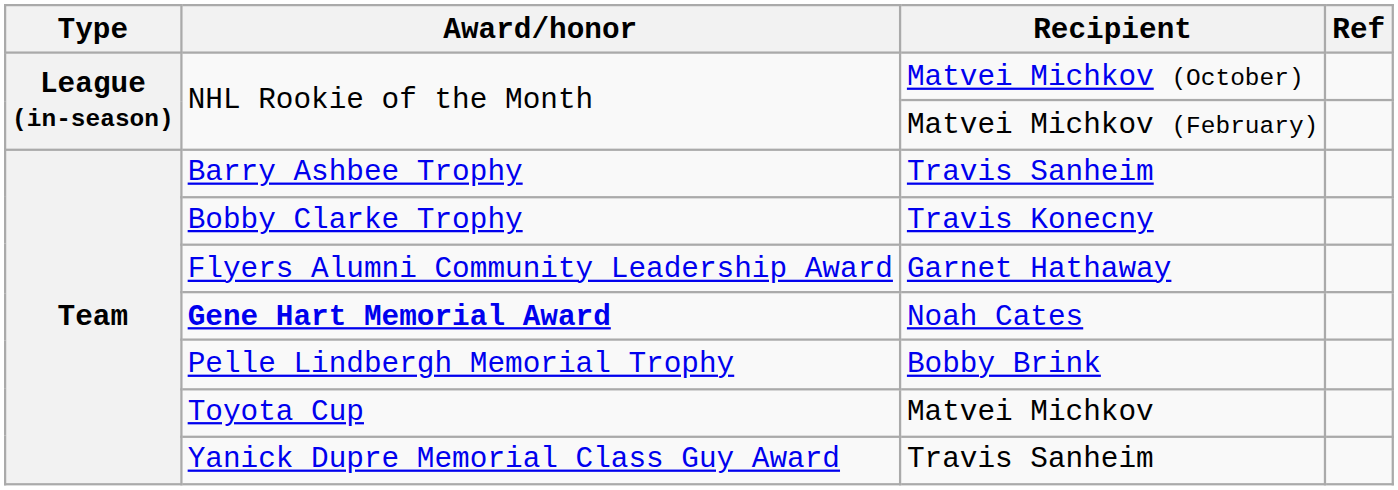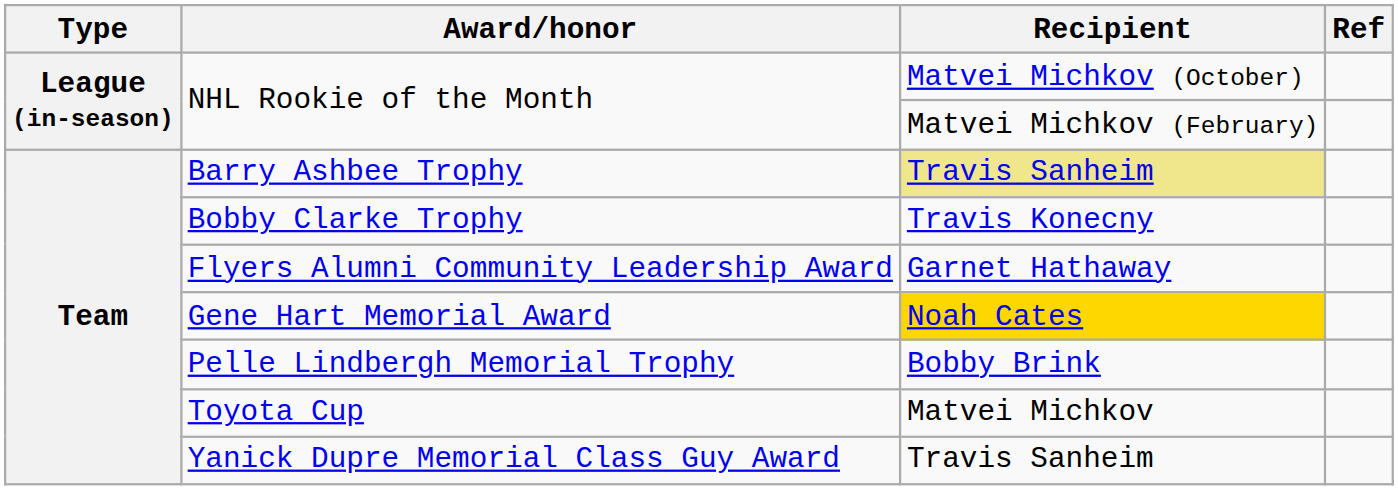(1030, 173) no background -> (1030, 173) khaki background
(399, 316) bold -> (399, 316) normal
(995, 316) no background -> (995, 316) gold background
